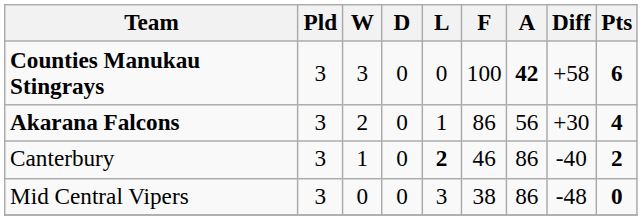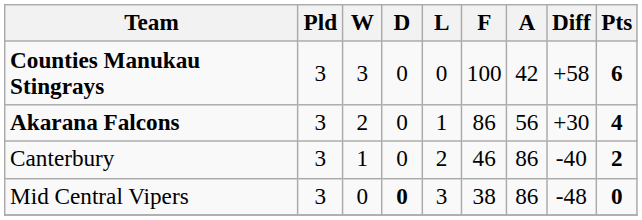(527, 72) bold -> (527, 72) normal
(442, 159) bold -> (442, 159) normal
(402, 196) normal -> (402, 196) bold
